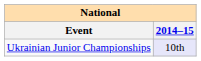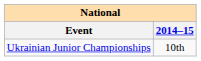(175, 47) lavender background -> (175, 47) no background
